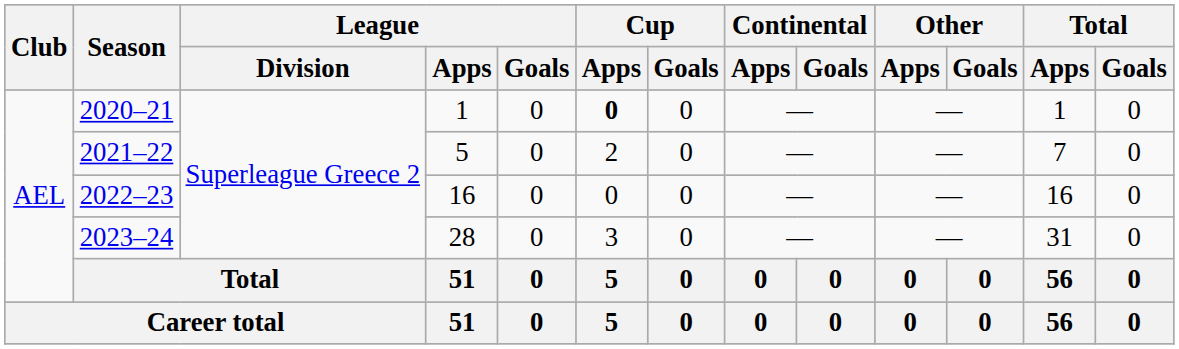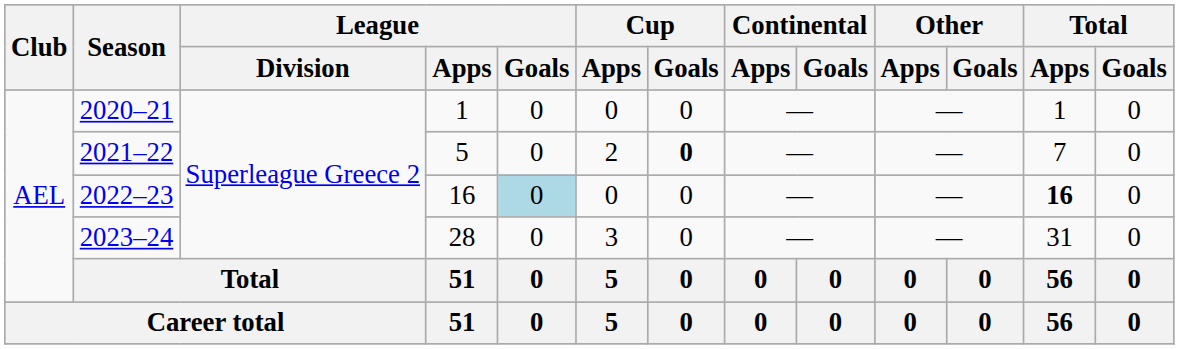(611, 110) bold -> (611, 110) normal
(686, 152) normal -> (686, 152) bold
(537, 195) no background -> (537, 195) lightblue background
(1060, 195) normal -> (1060, 195) bold
